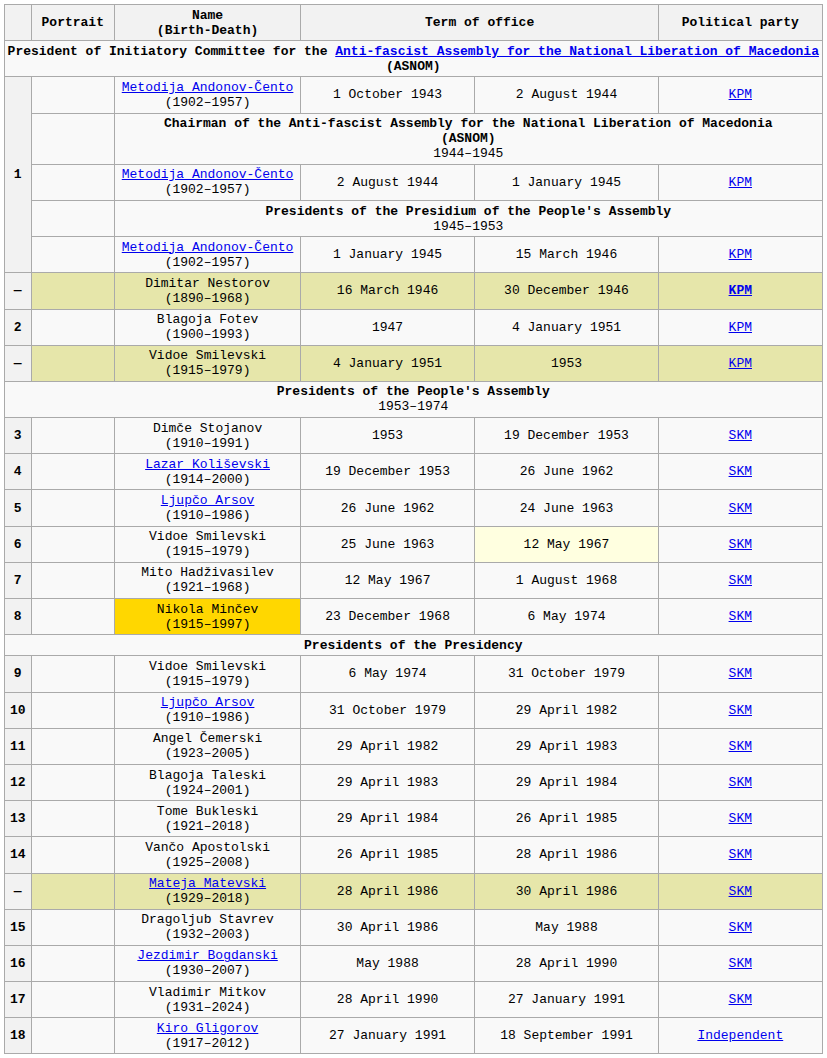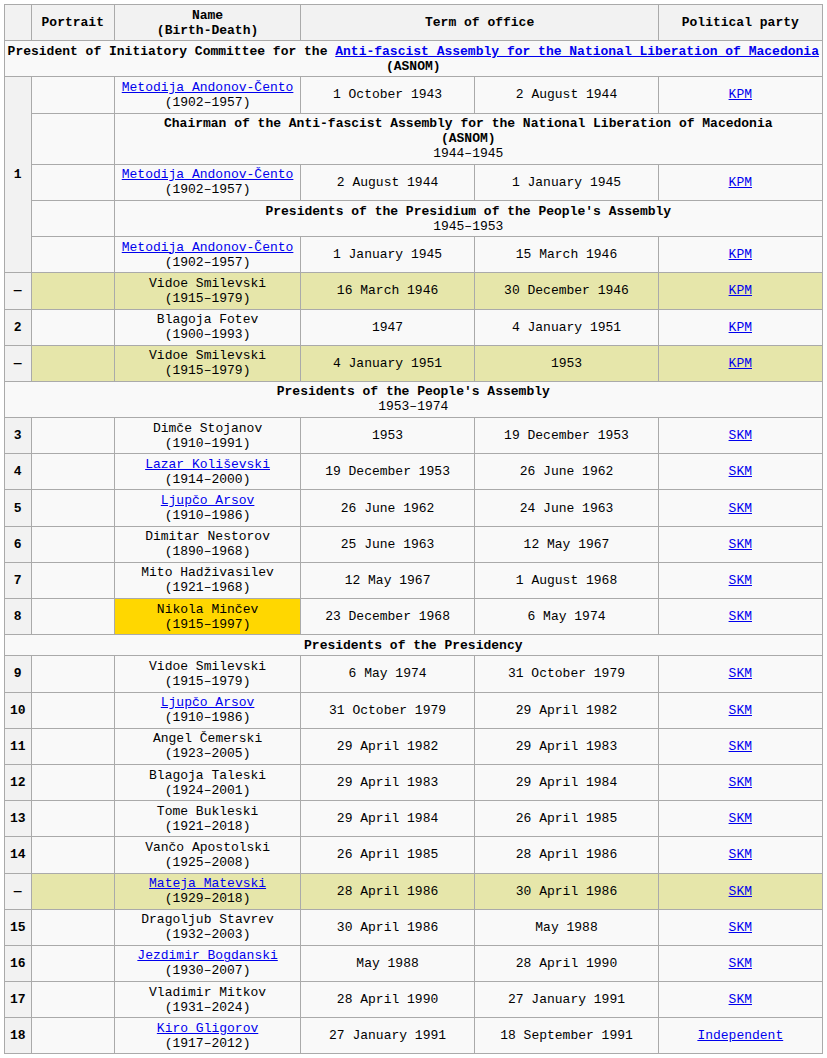(208, 291) Dimitar Nestorov (1890–1968) -> (208, 291) Vidoe Smilevski (1915–1979)
(740, 291) bold -> (740, 291) normal
(208, 544) Vidoe Smilevski (1915–1979) -> (208, 544) Dimitar Nestorov (1890–1968)
(566, 544) lightyellow background -> (566, 544) no background
